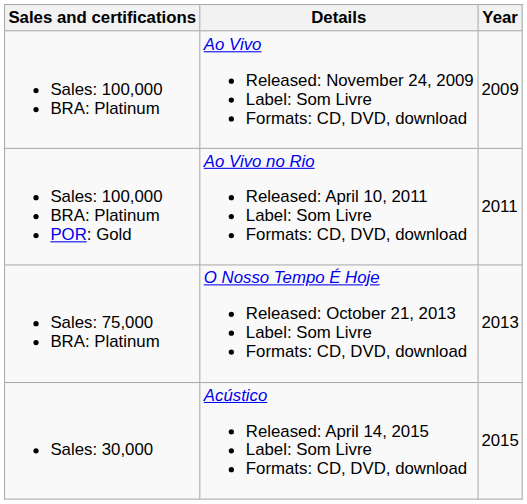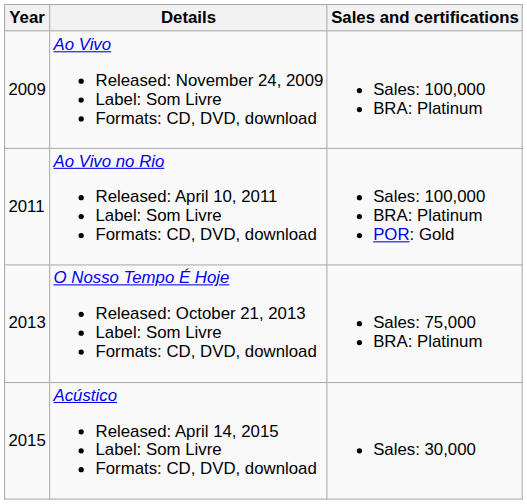columns swapped: (500, 17) <-> (102, 17)
